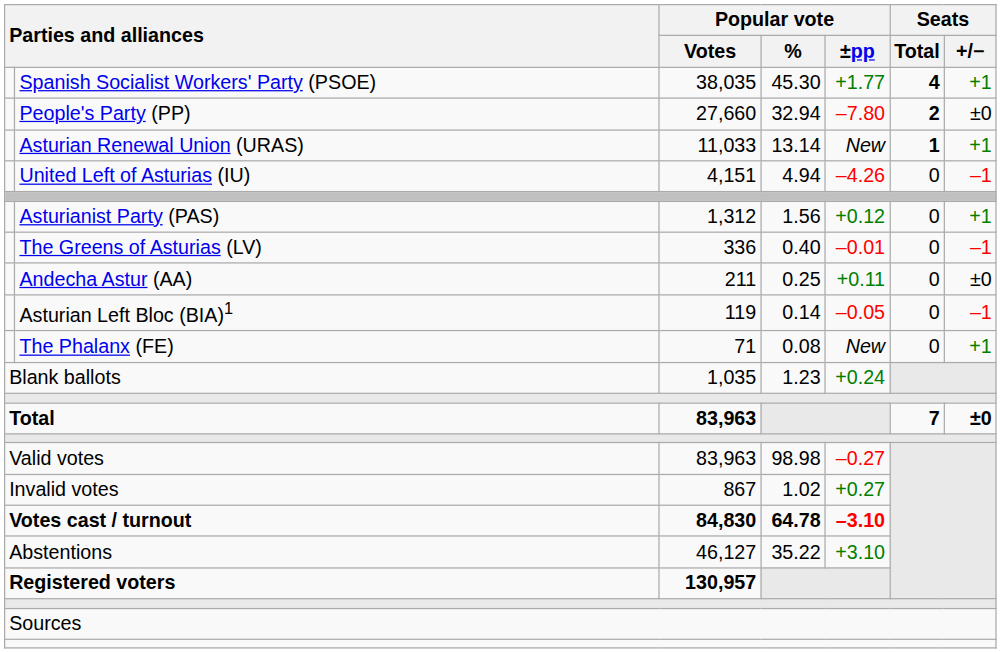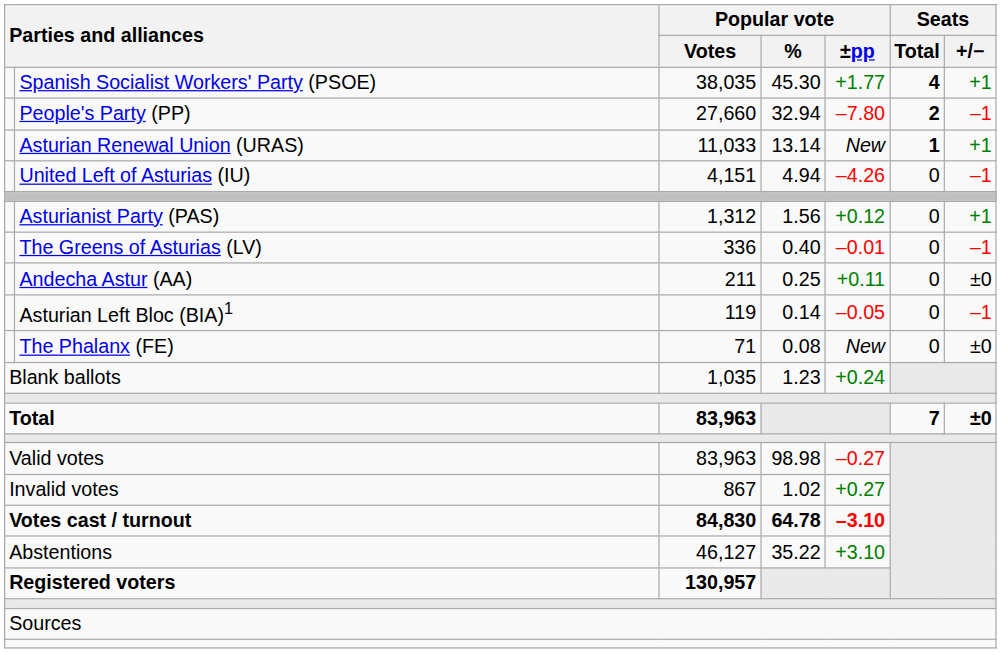(981, 113) ±0 -> (981, 113) –1
(981, 346) +1 -> (981, 346) ±0
